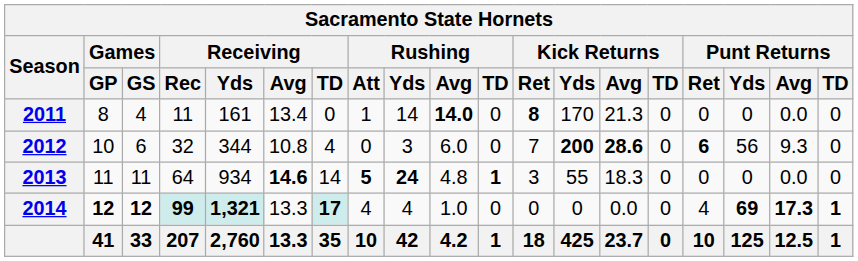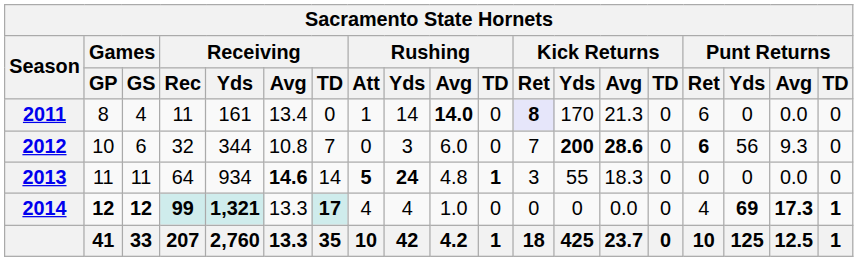(534, 114) no background -> (534, 114) lavender background
(704, 114) 0 -> (704, 114) 6
(330, 146) 4 -> (330, 146) 7
